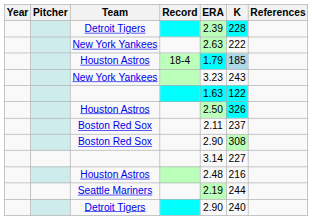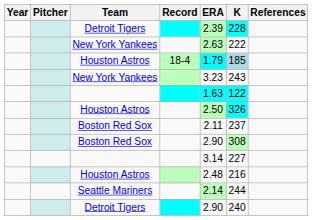(213, 191) 2.19 -> (213, 191) 2.14
